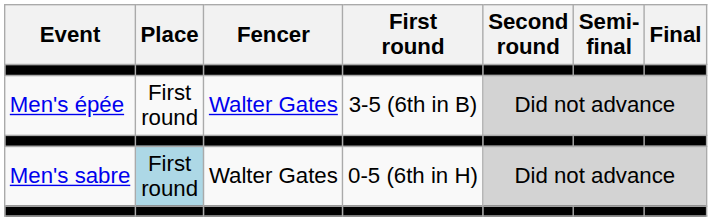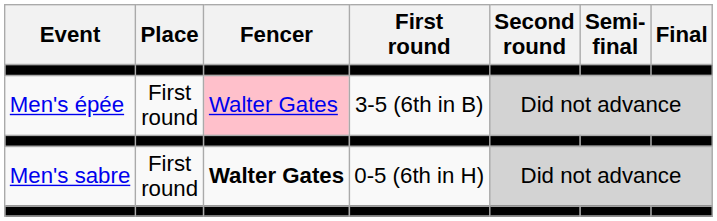(273, 105) no background -> (273, 105) pink background
(170, 175) lightblue background -> (170, 175) no background
(273, 175) normal -> (276, 175) bold
